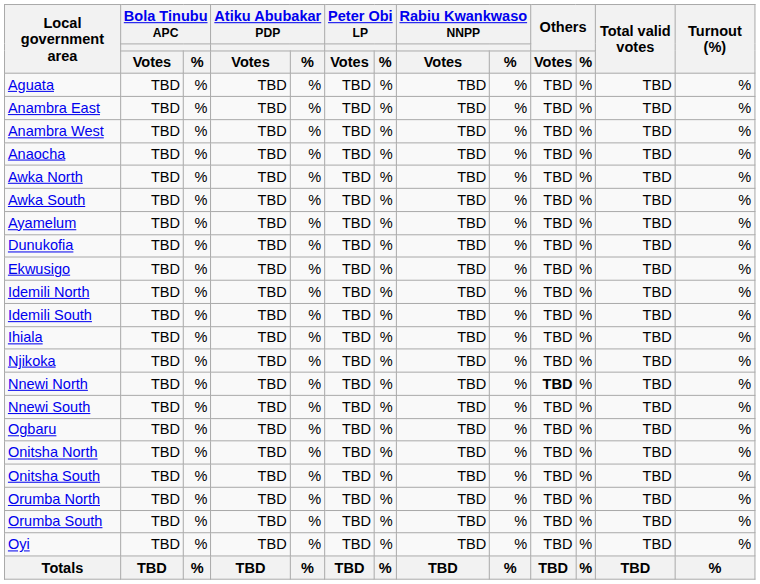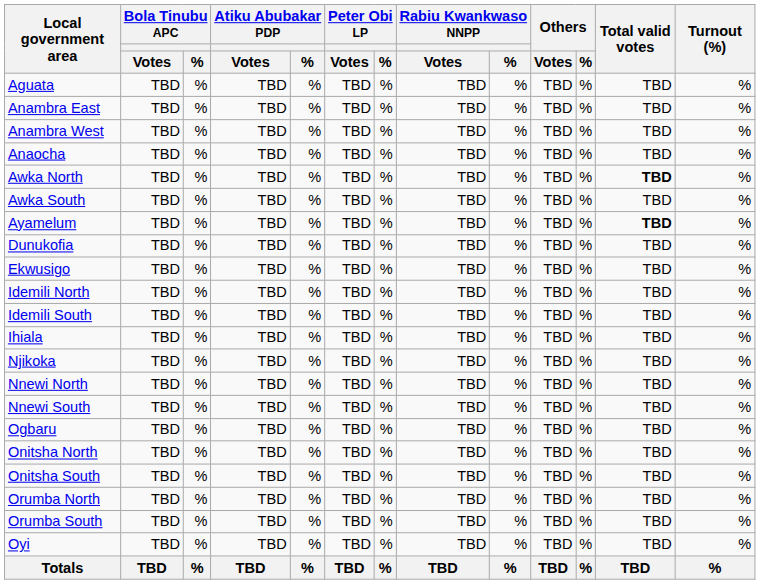(657, 177) normal -> (657, 177) bold
(657, 223) normal -> (657, 223) bold
(557, 384) bold -> (558, 384) normal
